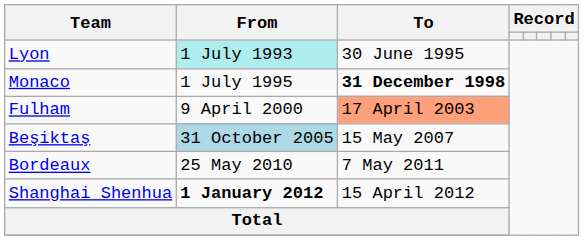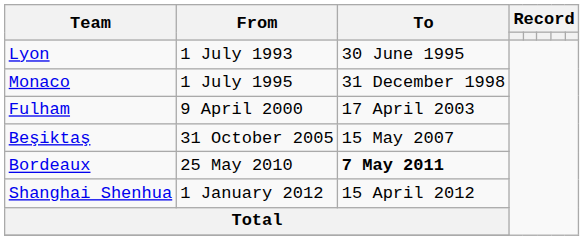(237, 54) paleturquoise background -> (237, 54) no background
(424, 82) bold -> (424, 82) normal
(408, 110) lightsalmon background -> (408, 110) no background
(257, 138) lightblue background -> (257, 138) no background
(393, 165) normal -> (393, 165) bold
(252, 193) bold -> (252, 193) normal
